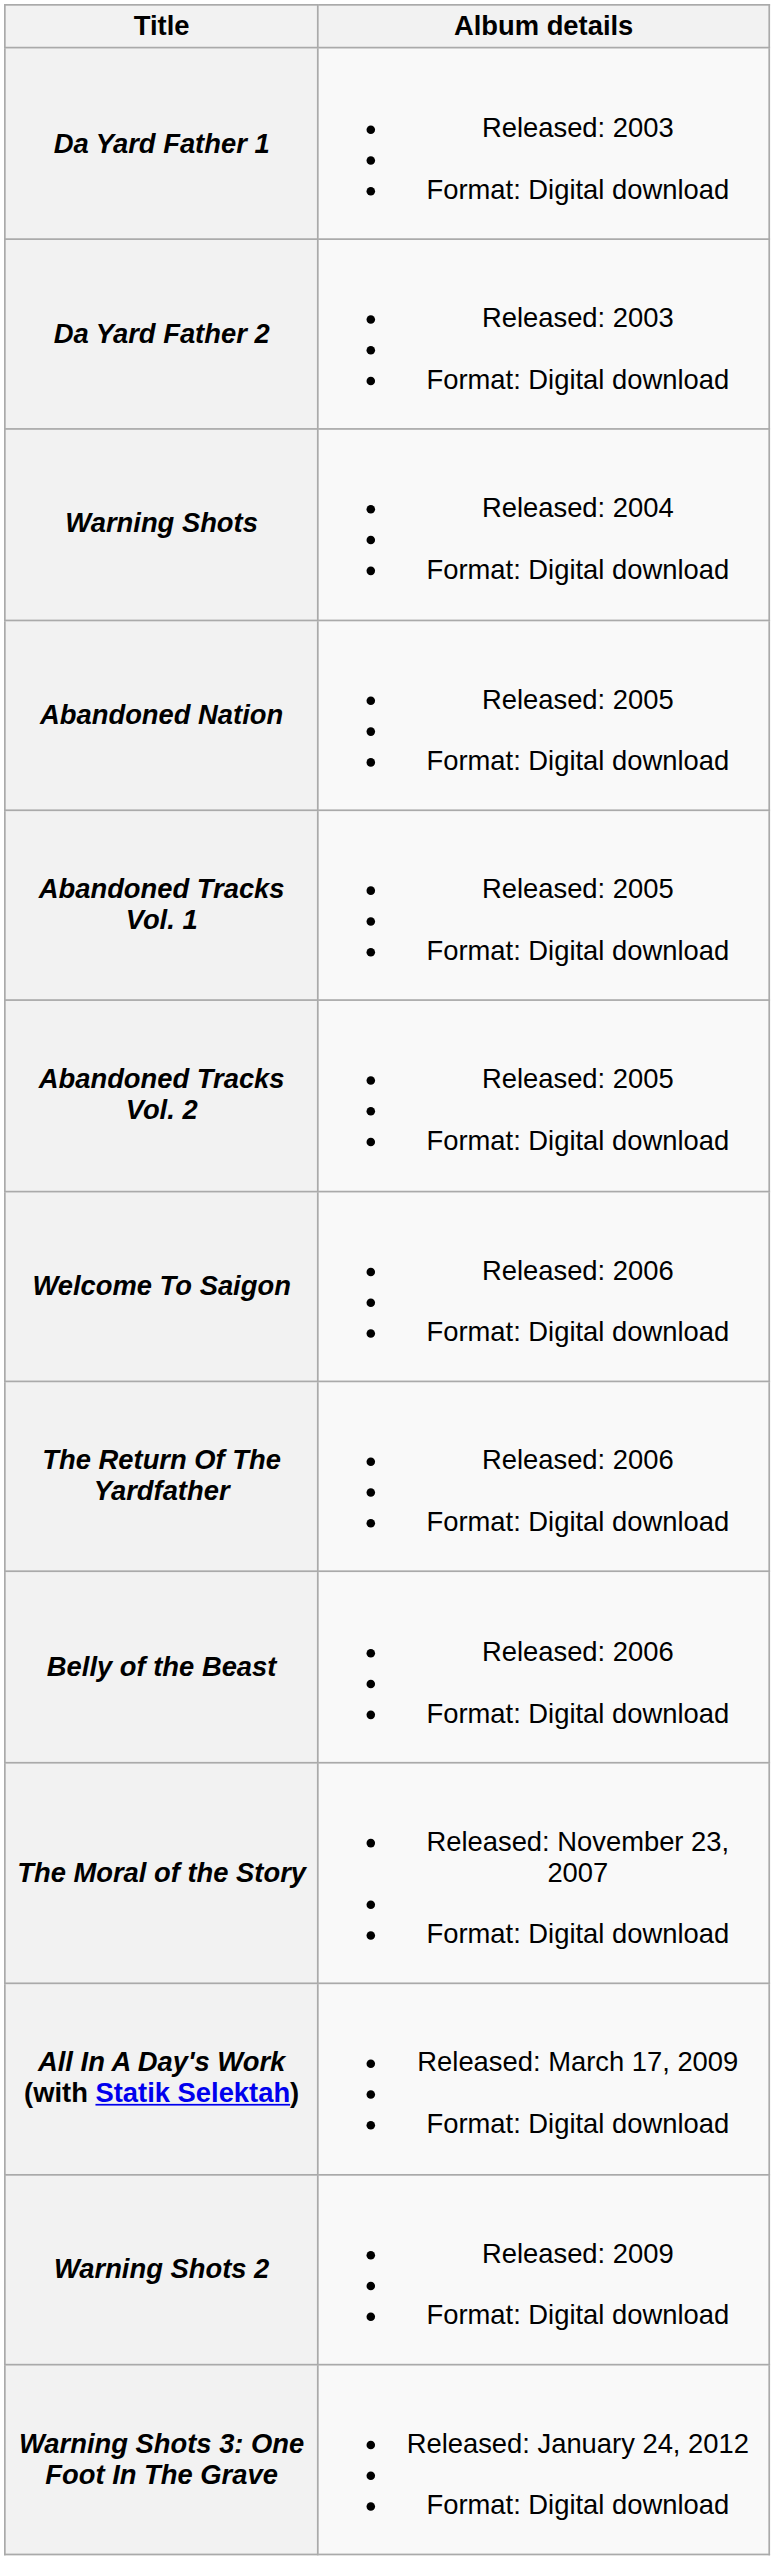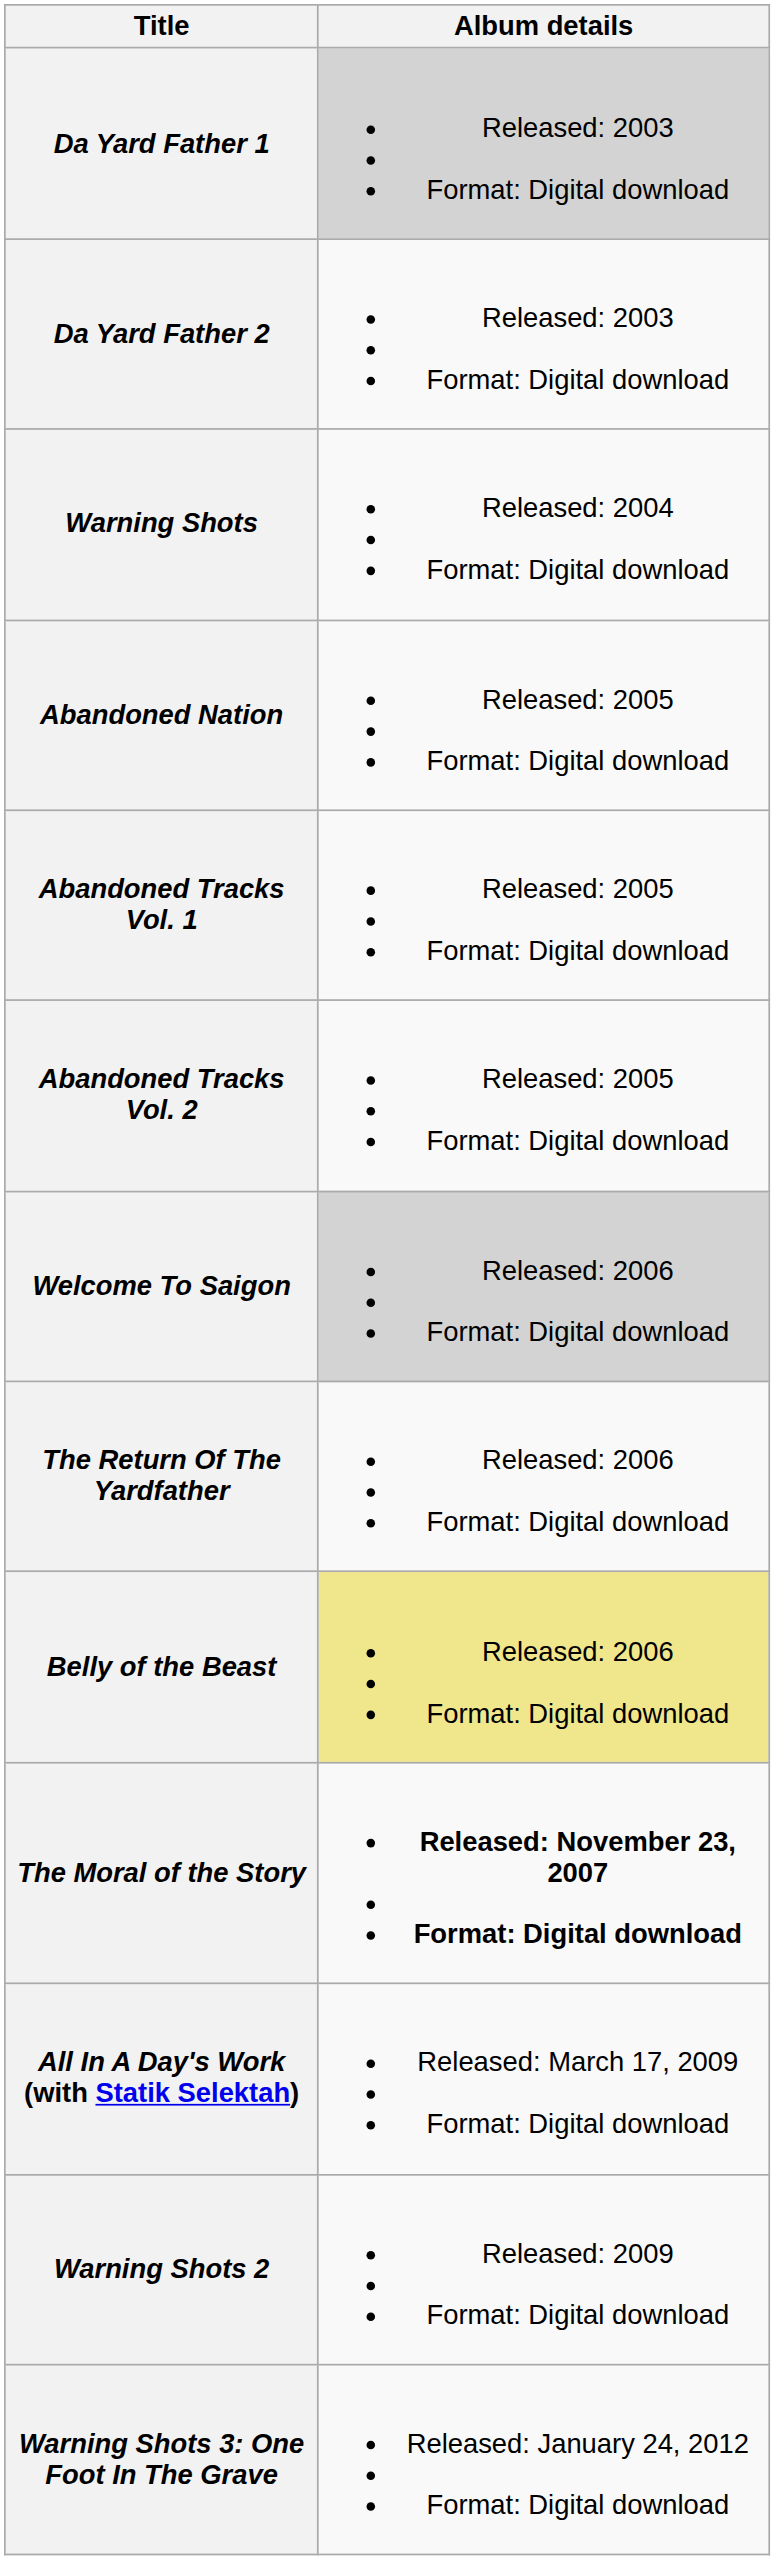(544, 159) no background -> (544, 159) lightgrey background
(544, 1302) no background -> (544, 1302) lightgrey background
(544, 1682) no background -> (544, 1682) khaki background
(544, 1888) normal -> (544, 1888) bold
